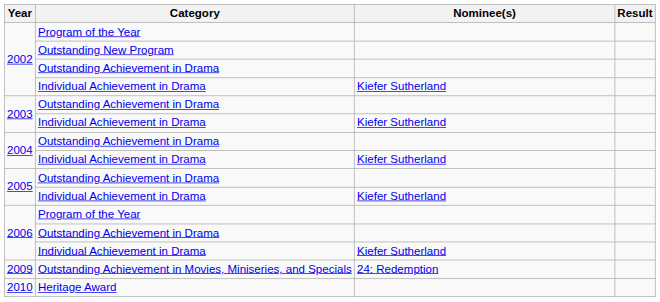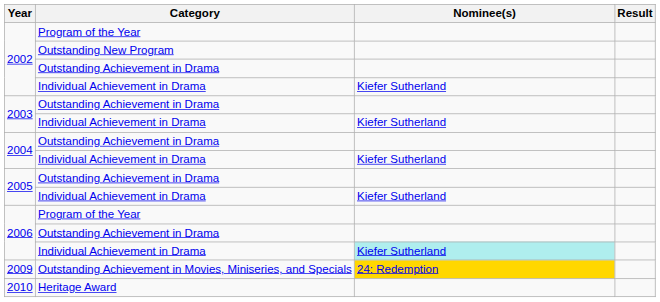(402, 251) no background -> (402, 251) paleturquoise background
(398, 269) no background -> (398, 269) gold background
